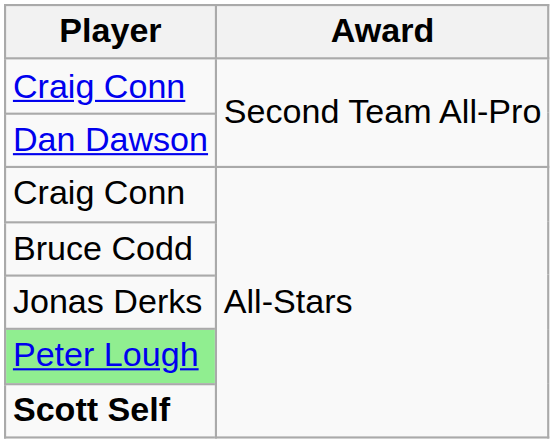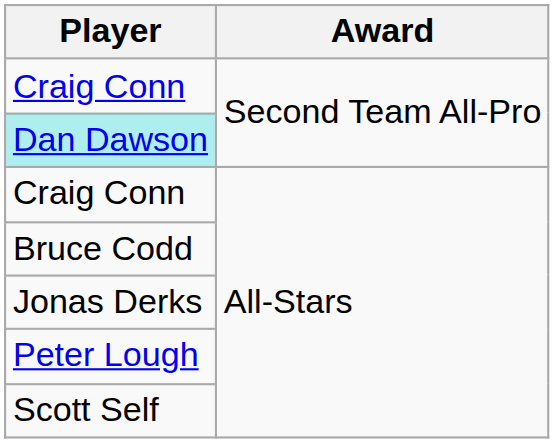(110, 139) no background -> (110, 139) paleturquoise background
(106, 355) lightgreen background -> (106, 355) no background
(92, 409) bold -> (86, 409) normal
